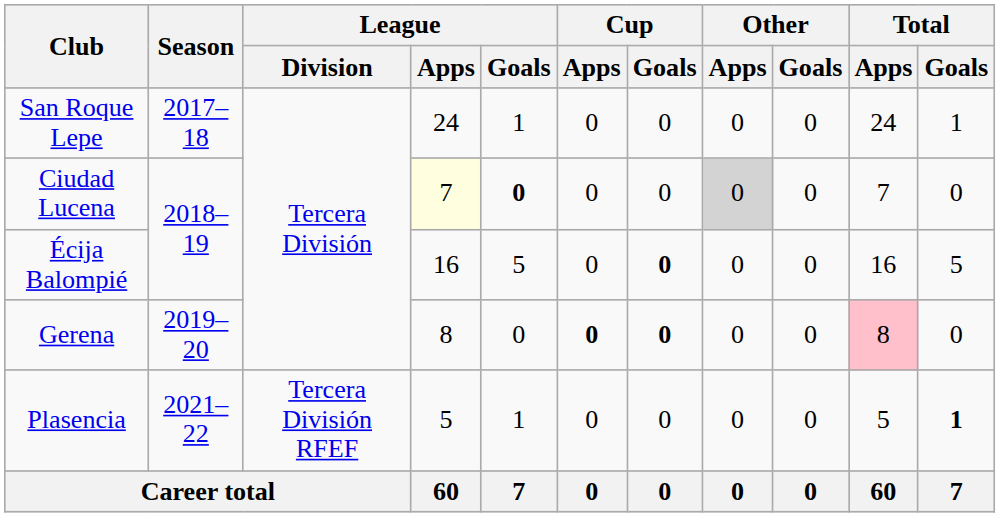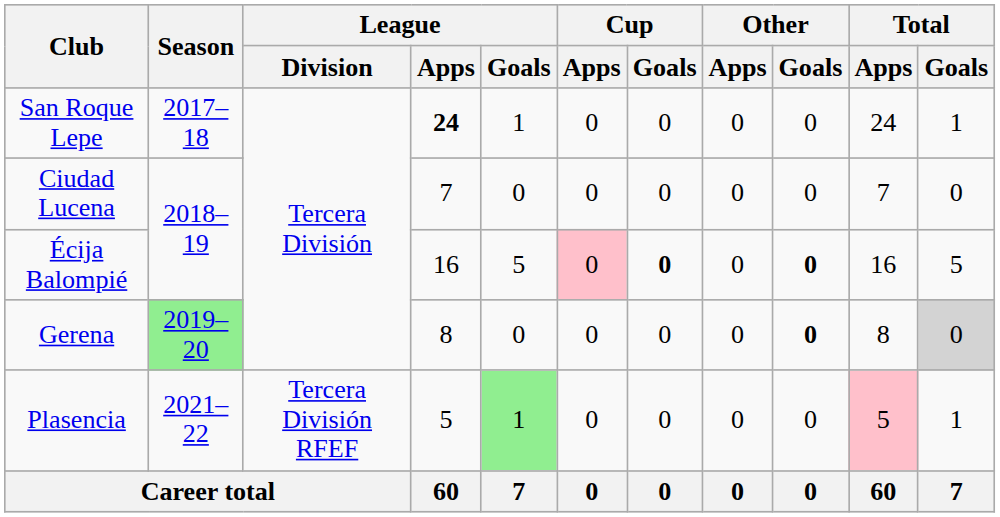(446, 122) normal -> (446, 122) bold
(446, 193) lightyellow background -> (446, 193) no background
(519, 193) bold -> (519, 193) normal
(738, 193) lightgrey background -> (738, 193) no background
(592, 263) no background -> (592, 263) pink background
(810, 263) normal -> (810, 263) bold
(196, 334) no background -> (196, 334) lightgreen background
(592, 334) bold -> (592, 334) normal
(665, 334) bold -> (665, 334) normal
(810, 334) normal -> (810, 334) bold
(883, 334) pink background -> (883, 334) no background
(956, 334) no background -> (956, 334) lightgrey background
(519, 420) no background -> (519, 420) lightgreen background
(883, 420) no background -> (883, 420) pink background
(956, 420) bold -> (956, 420) normal
